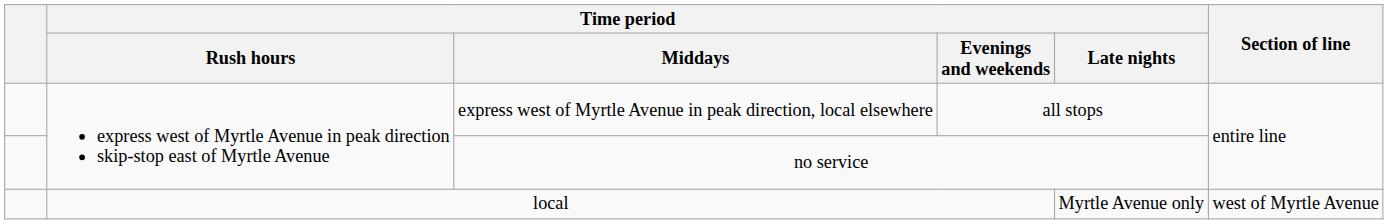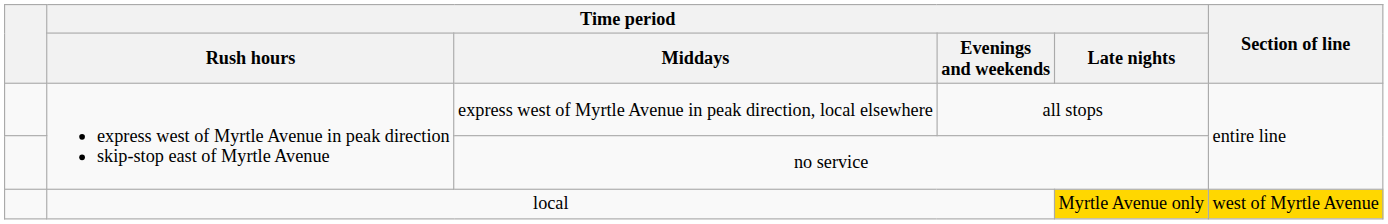(1131, 203) no background -> (1131, 203) gold background
(1296, 203) no background -> (1296, 203) gold background
